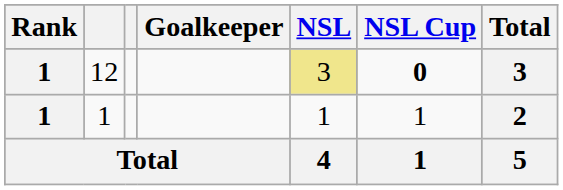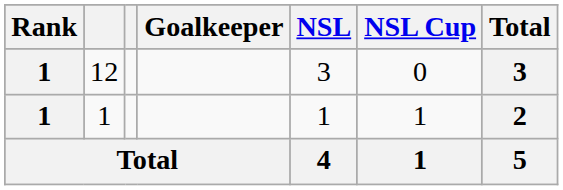(324, 71) khaki background -> (324, 71) no background
(420, 71) bold -> (420, 71) normal
